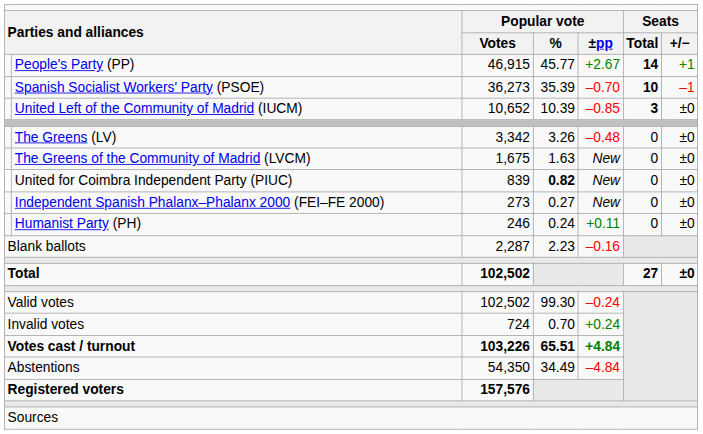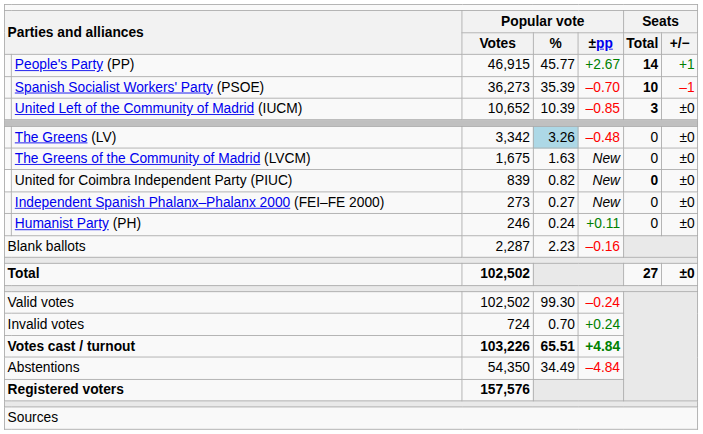(562, 137) no background -> (562, 137) lightblue background
(562, 180) bold -> (562, 180) normal
(654, 180) normal -> (654, 180) bold
